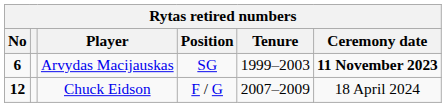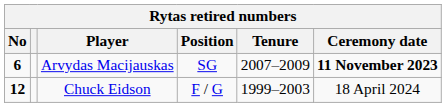(275, 65) 1999–2003 -> (275, 65) 2007–2009
(275, 89) 2007–2009 -> (275, 89) 1999–2003
